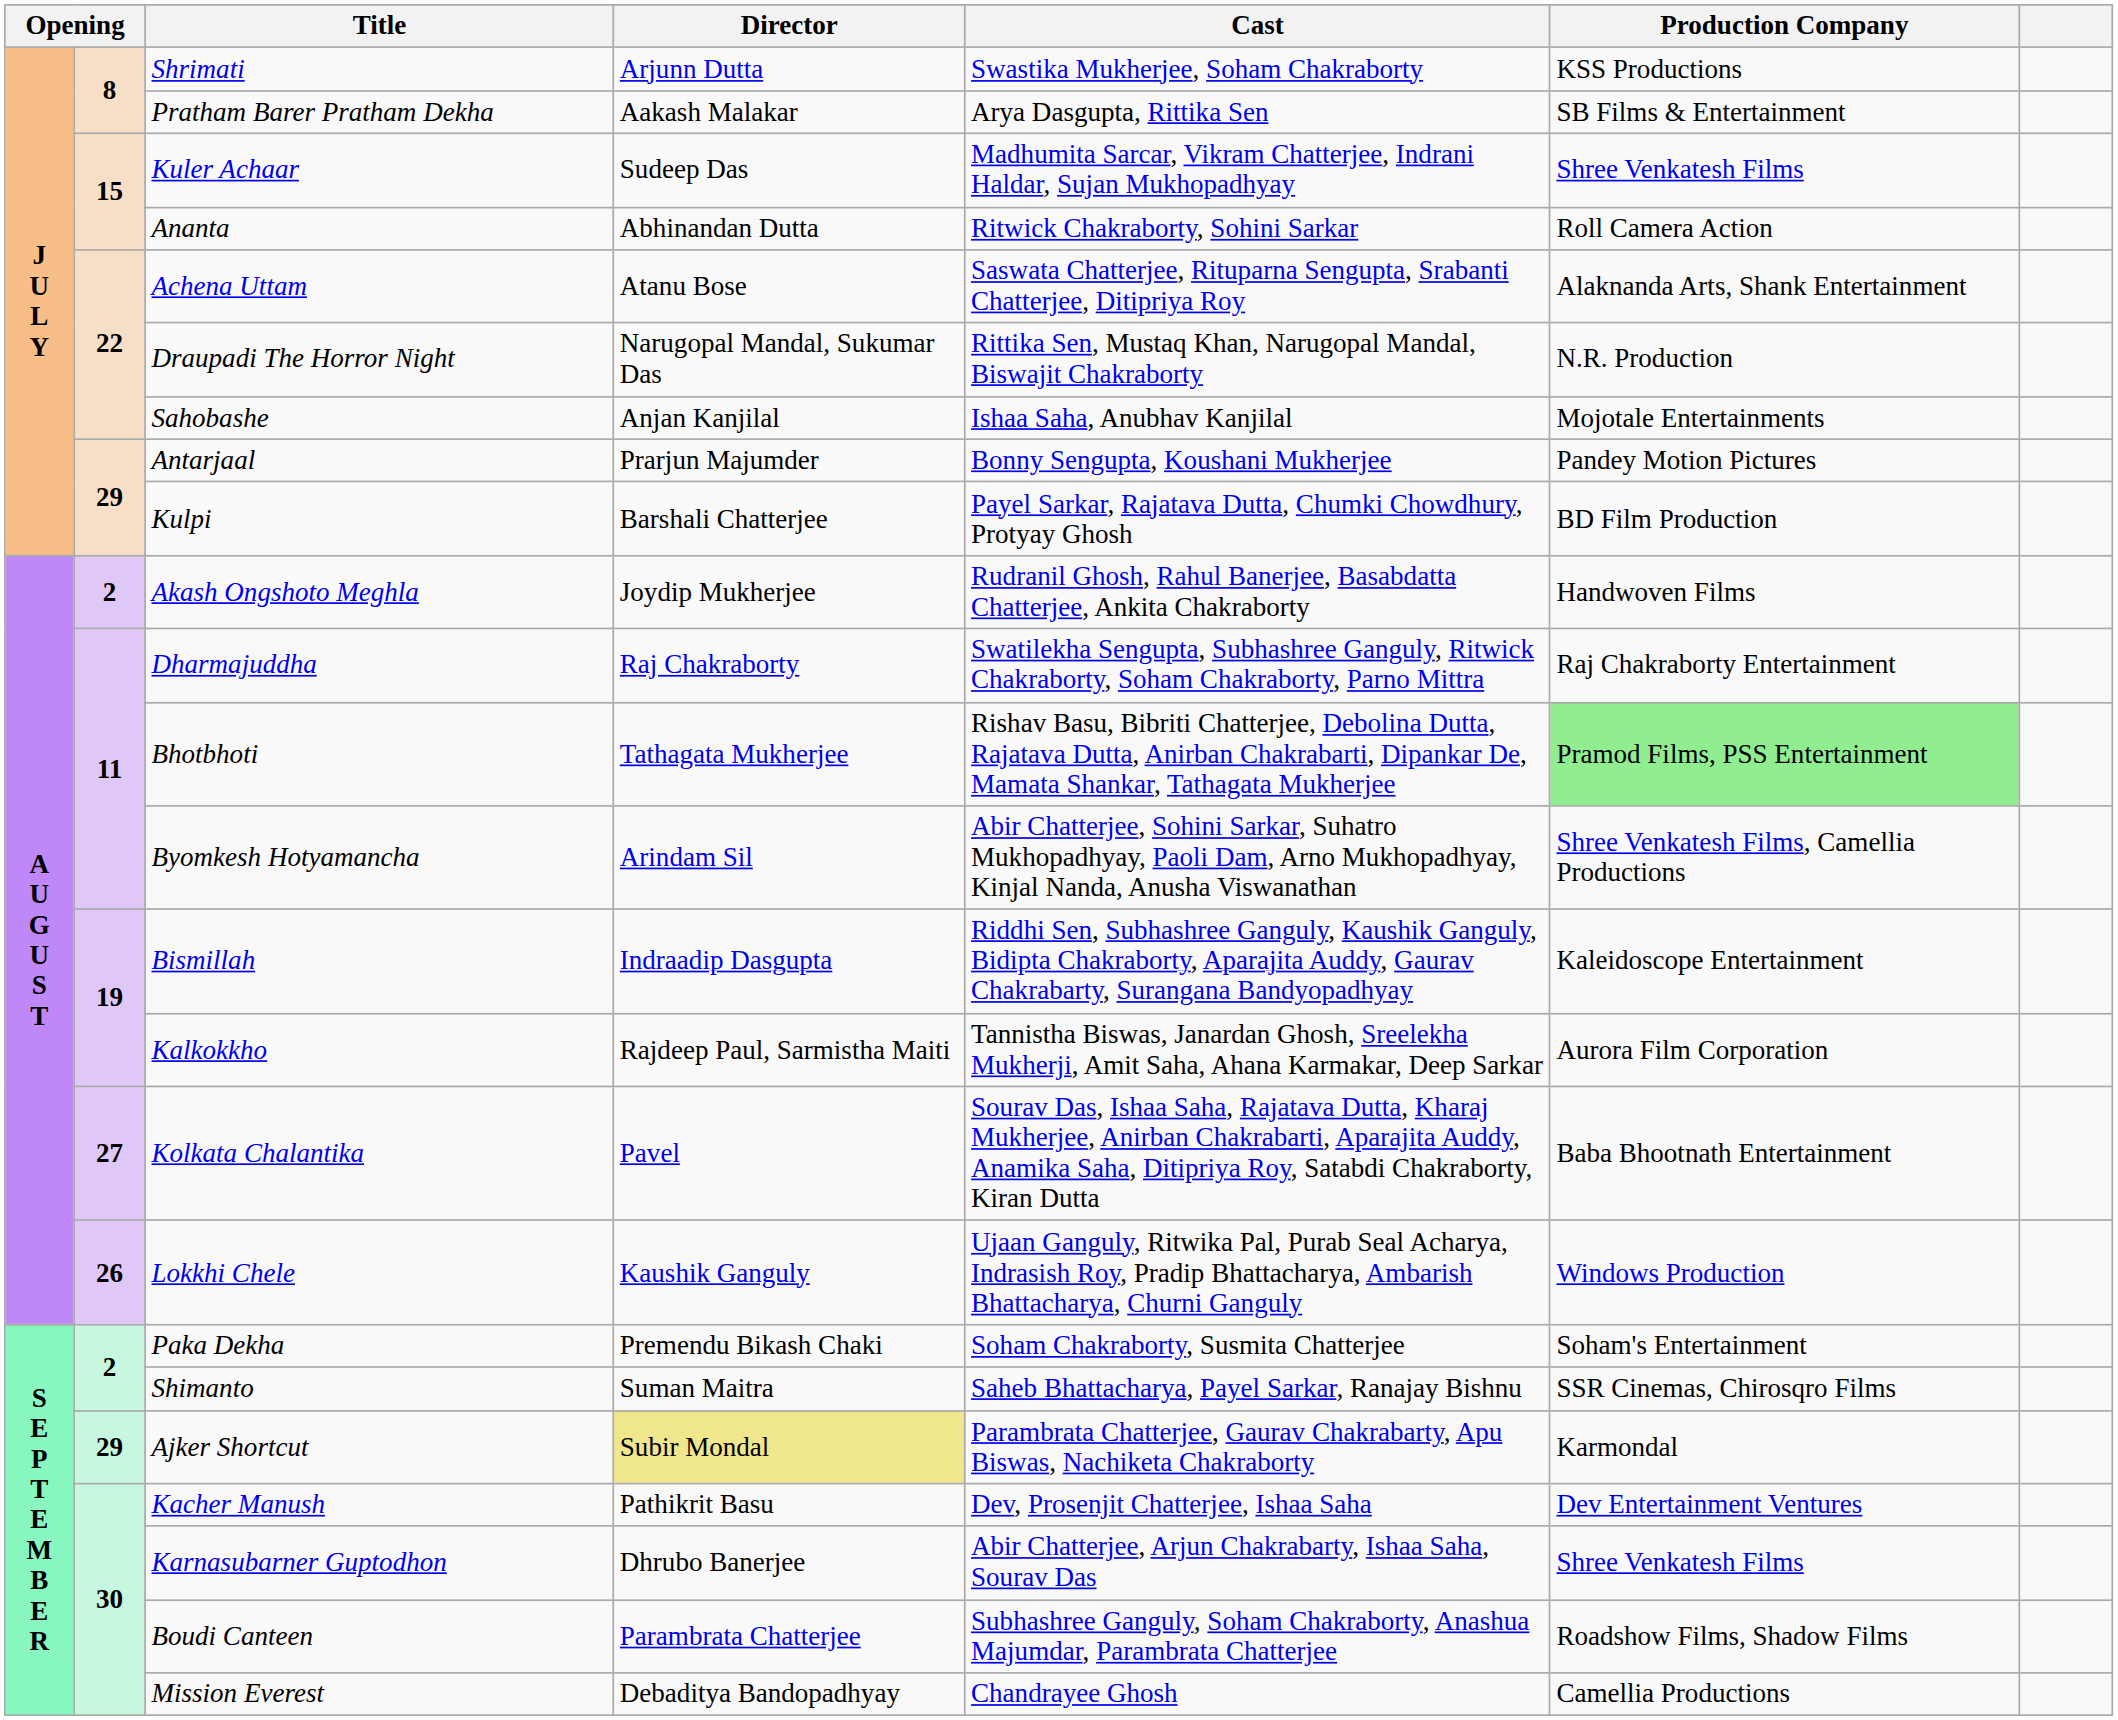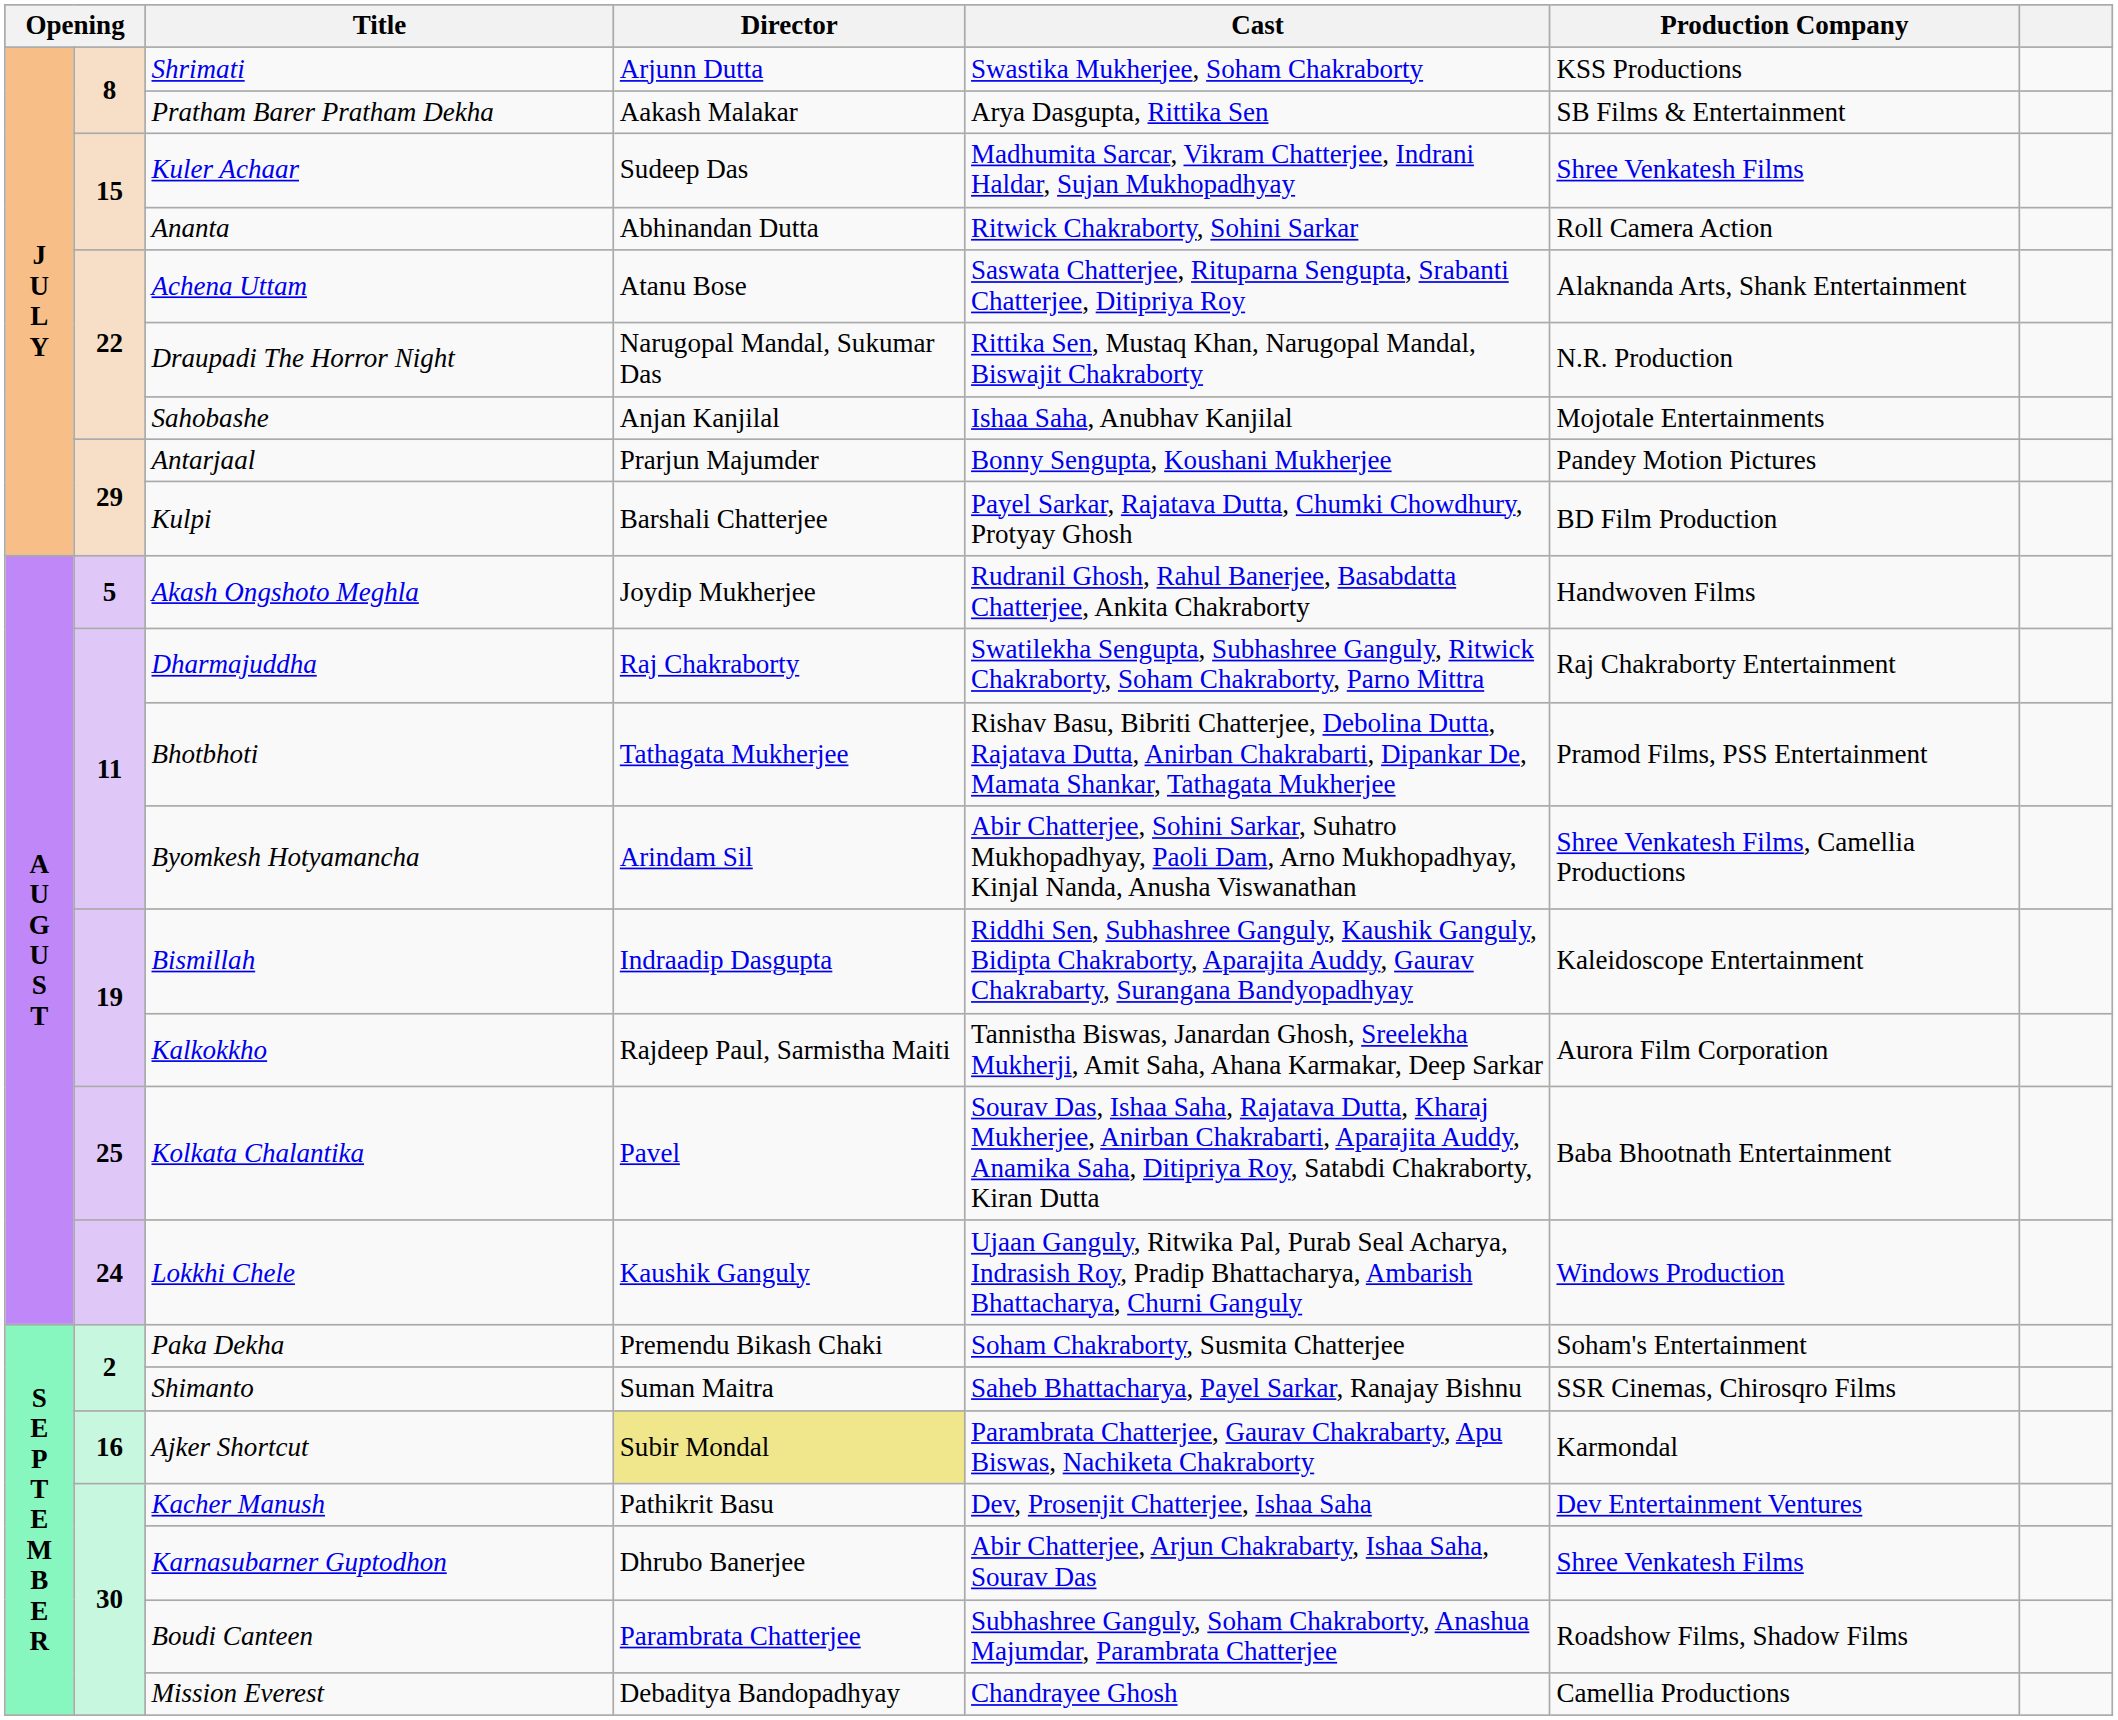(109, 591) 2 -> (109, 591) 5
(1742, 753) lightgreen background -> (1742, 753) no background
(109, 1153) 27 -> (109, 1153) 25
(109, 1272) 26 -> (109, 1272) 24
(109, 1446) 29 -> (109, 1446) 16
